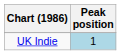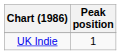(93, 41) lightblue background -> (93, 41) no background
